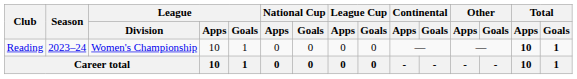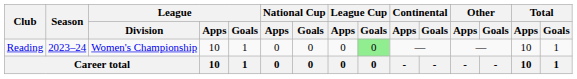(374, 47) no background -> (374, 47) lightgreen background
(526, 47) bold -> (526, 47) normal
(556, 47) bold -> (556, 47) normal
